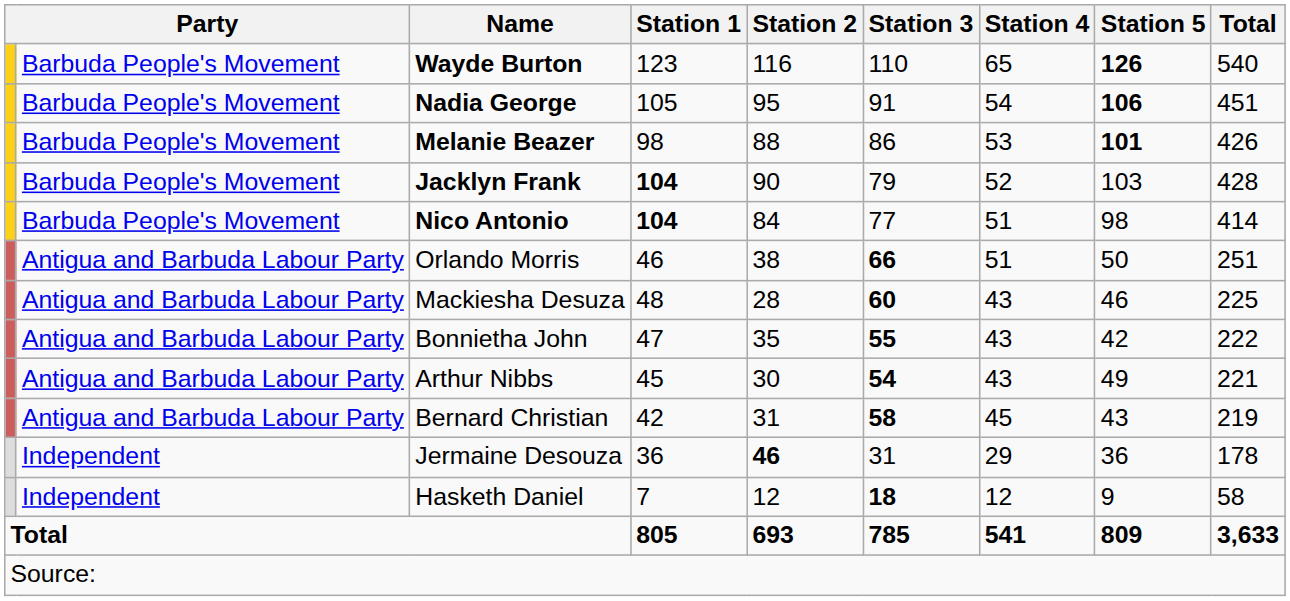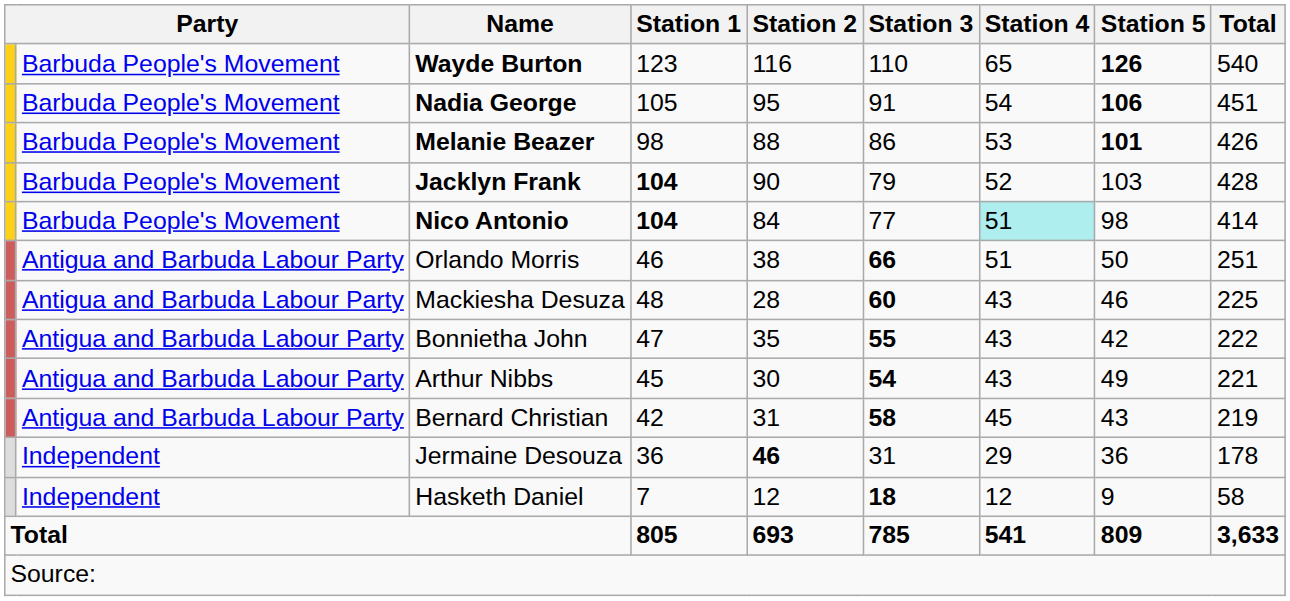(998, 220) no background -> (998, 220) paleturquoise background
